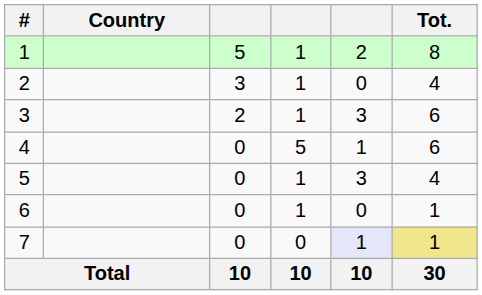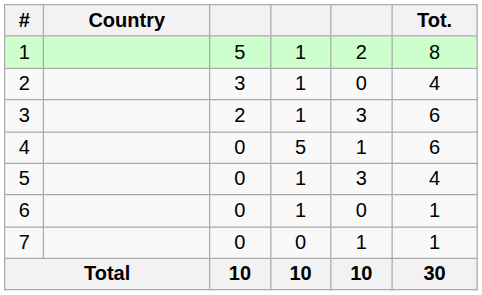(361, 242) lavender background -> (361, 242) no background
(435, 242) khaki background -> (435, 242) no background
